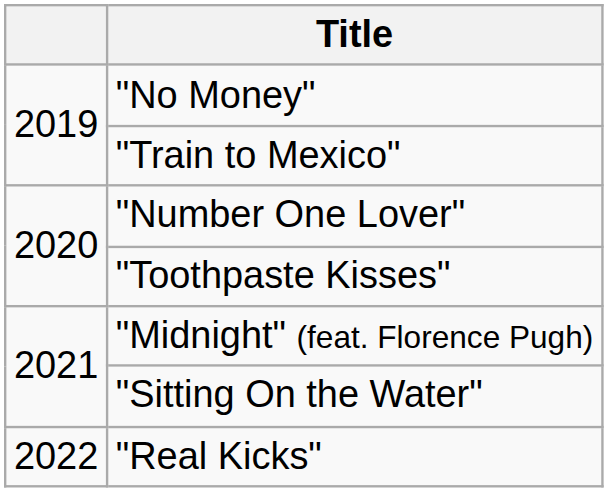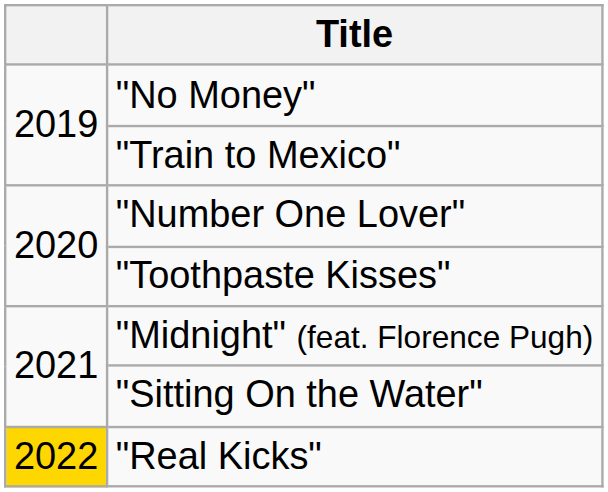(56, 455) no background -> (56, 455) gold background
